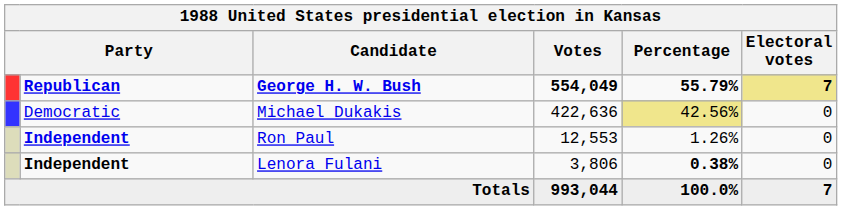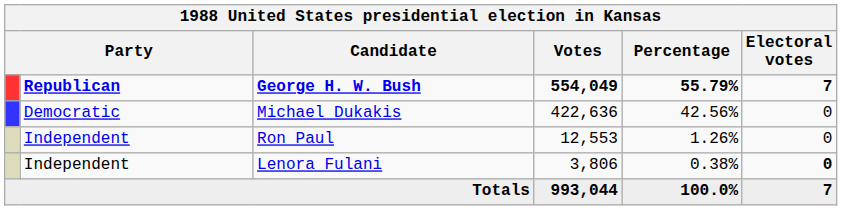(828, 88) khaki background -> (828, 88) no background
(709, 114) khaki background -> (709, 114) no background
(77, 140) bold -> (77, 140) normal
(77, 166) bold -> (77, 166) normal
(714, 166) bold -> (714, 166) normal
(828, 166) normal -> (828, 166) bold
